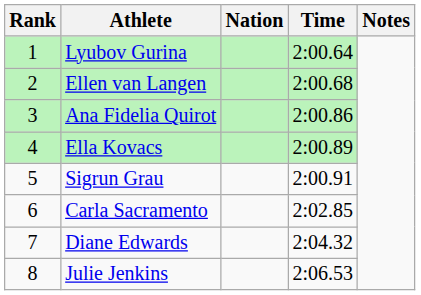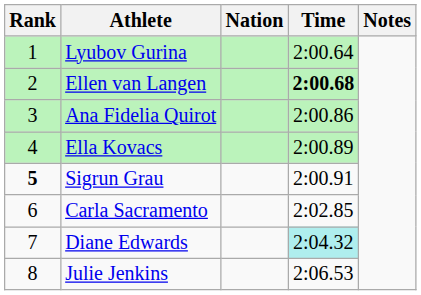(323, 83) normal -> (323, 83) bold
(33, 178) normal -> (33, 178) bold
(323, 242) no background -> (323, 242) paleturquoise background
